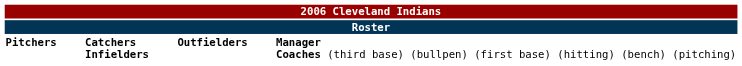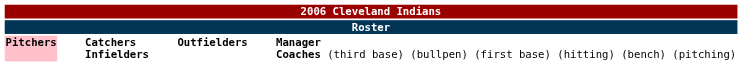(31, 43) no background -> (31, 43) pink background
